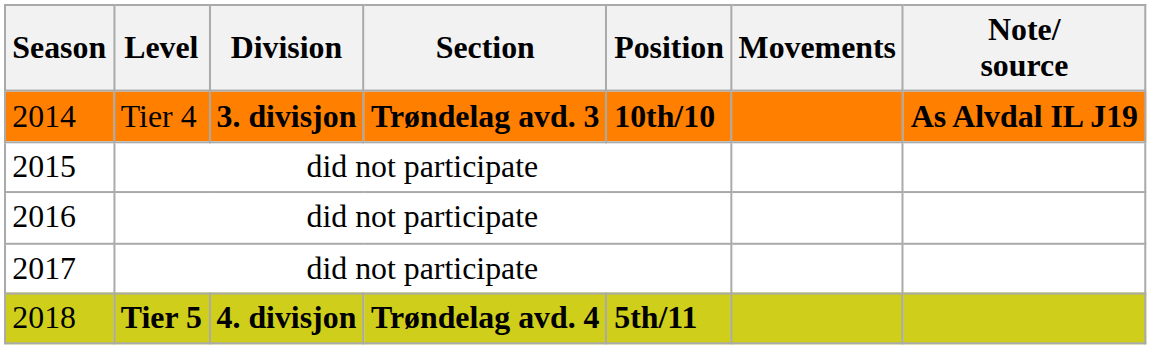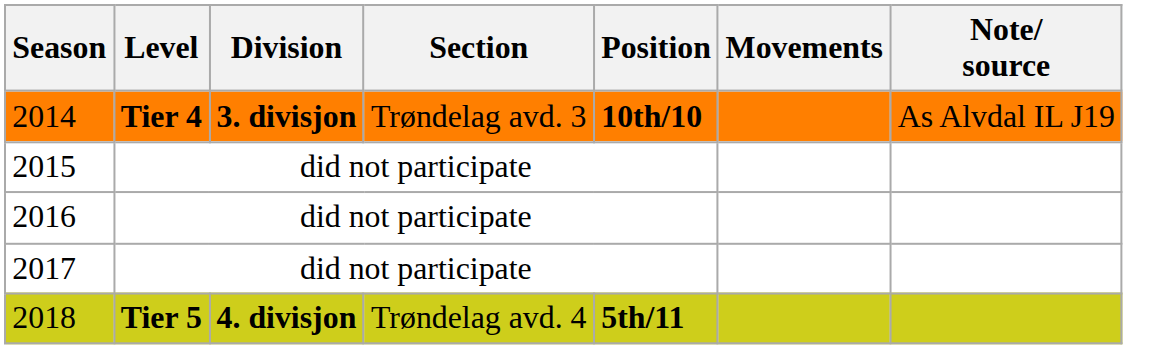(159, 116) normal -> (161, 116) bold
(485, 116) bold -> (479, 116) normal
(1024, 116) bold -> (1006, 116) normal
(485, 318) bold -> (479, 318) normal
